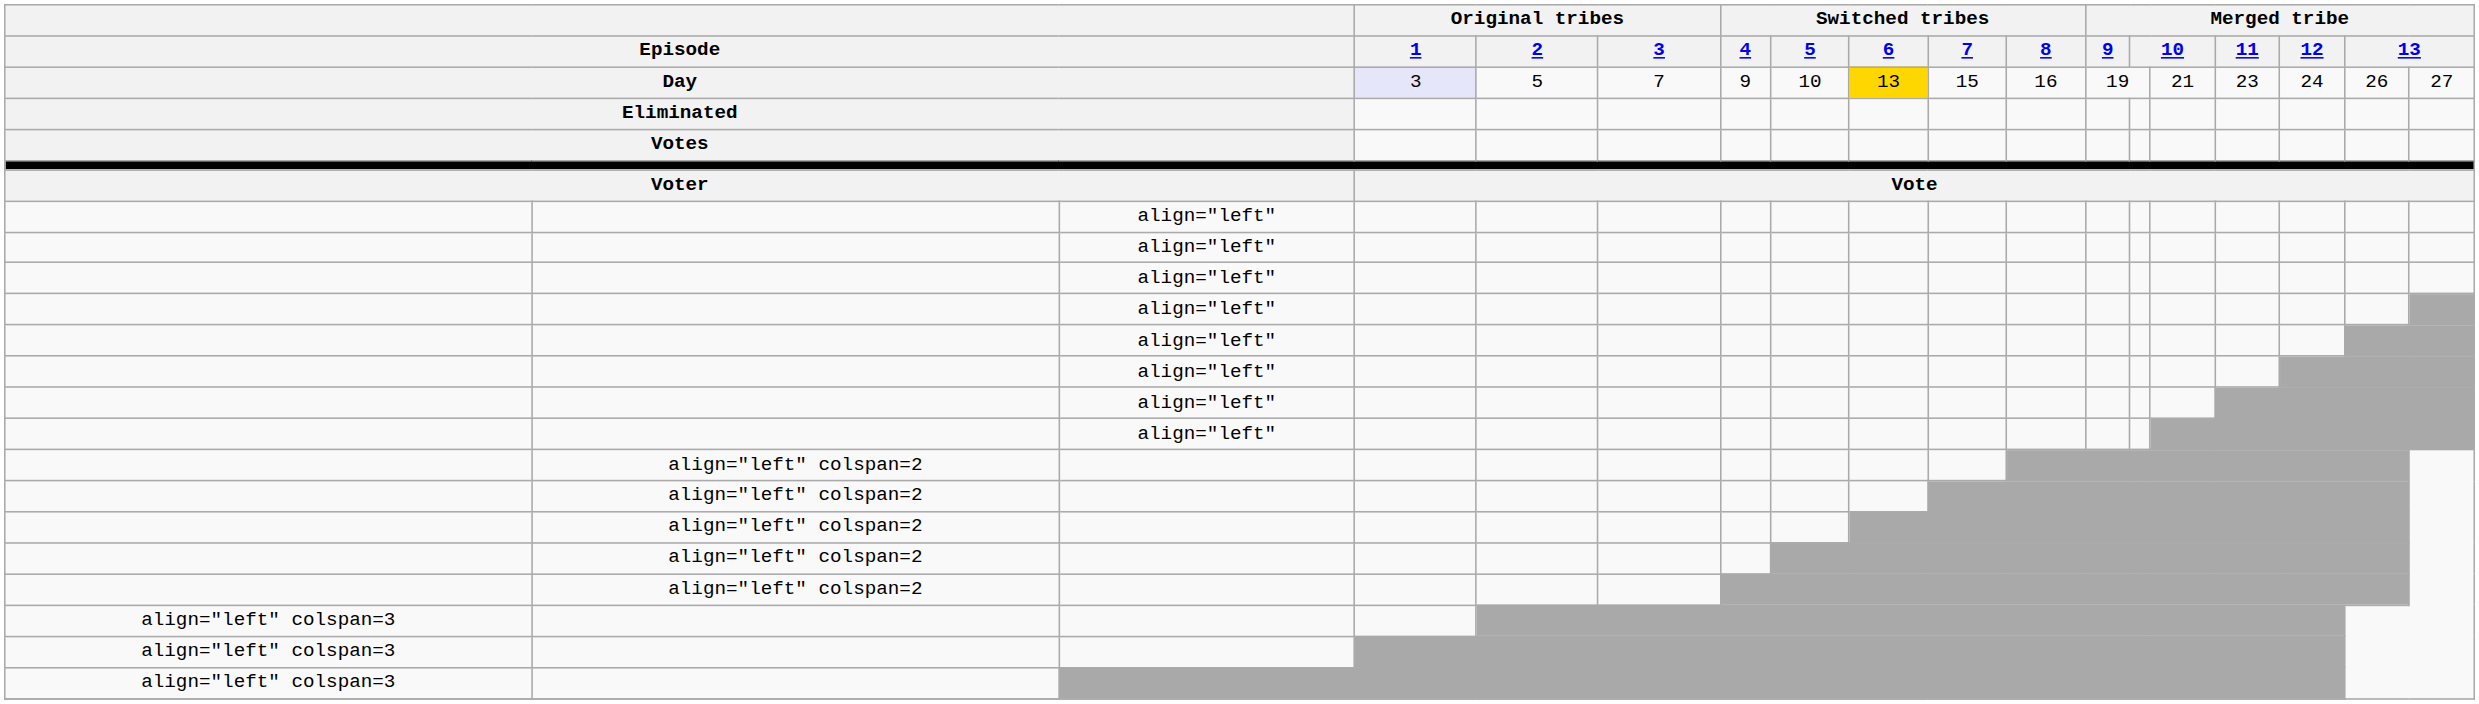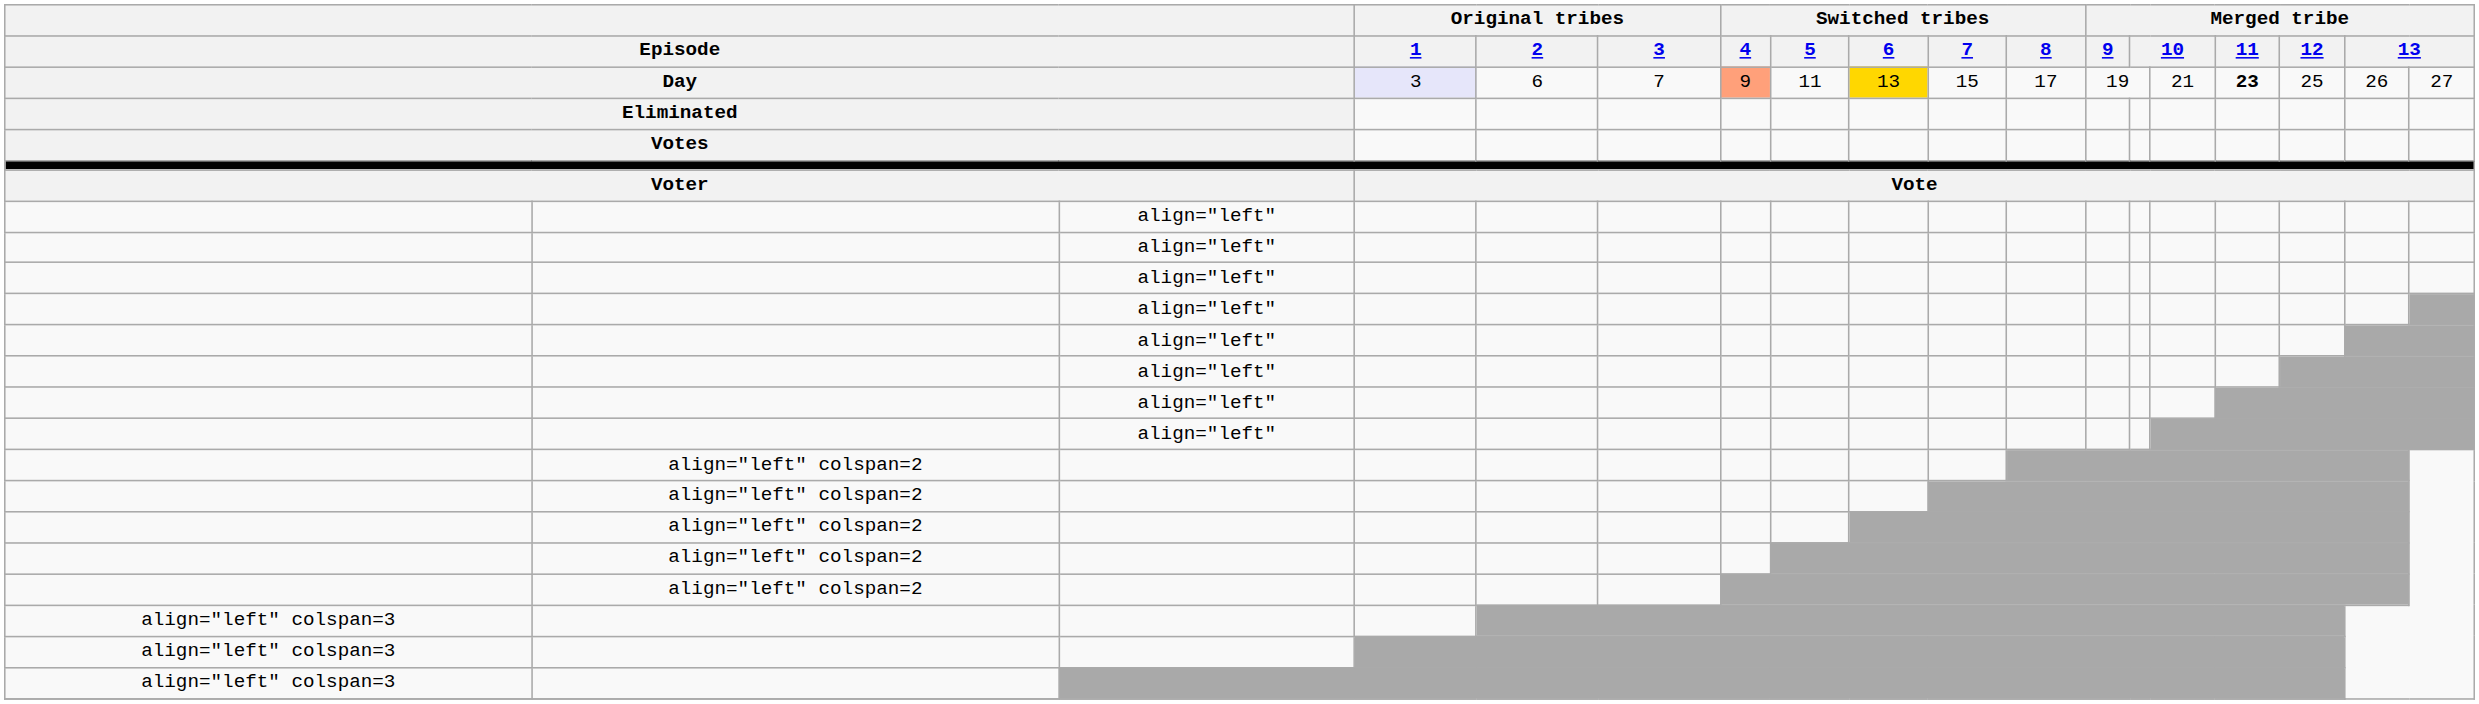(1537, 83) 5 -> (1537, 83) 6
(1745, 83) no background -> (1745, 83) lightsalmon background
(1810, 83) 10 -> (1810, 83) 11
(2046, 83) 16 -> (2046, 83) 17
(2247, 83) normal -> (2247, 83) bold
(2312, 83) 24 -> (2312, 83) 25
